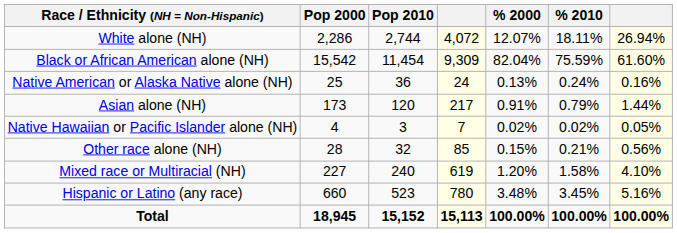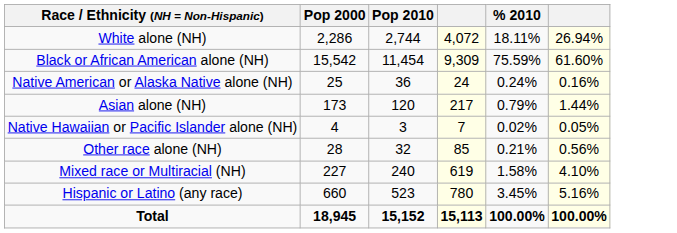- column: (517, 15)
